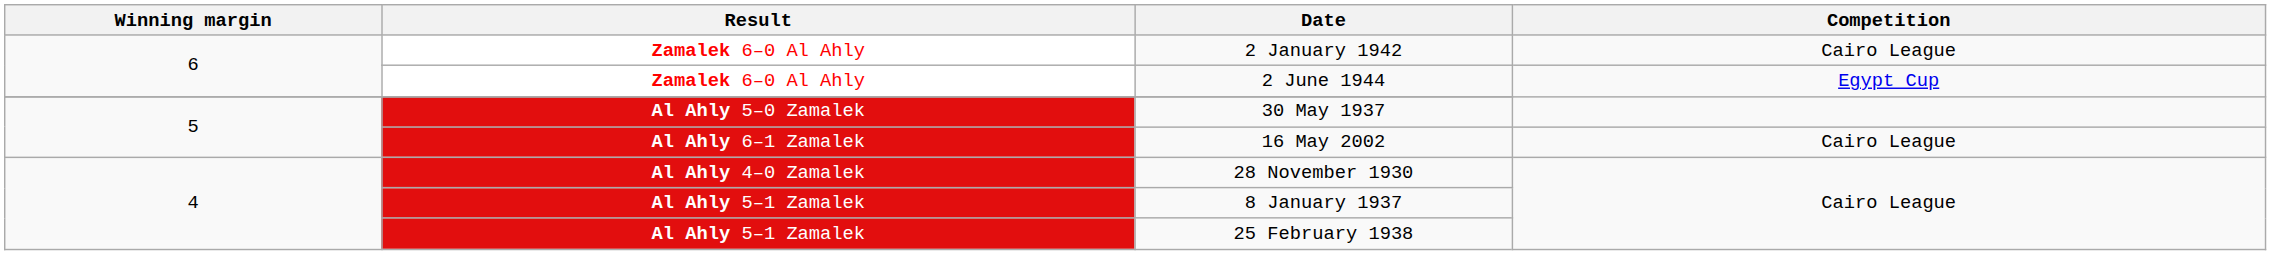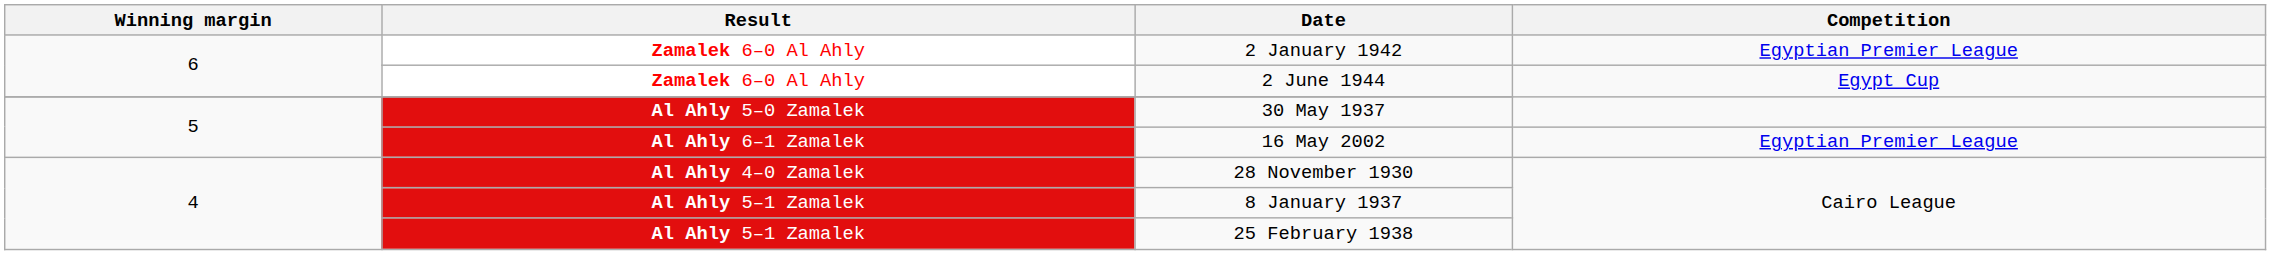(1889, 50) Cairo League -> (1889, 50) Egyptian Premier League
(1889, 142) Cairo League -> (1889, 142) Egyptian Premier League
